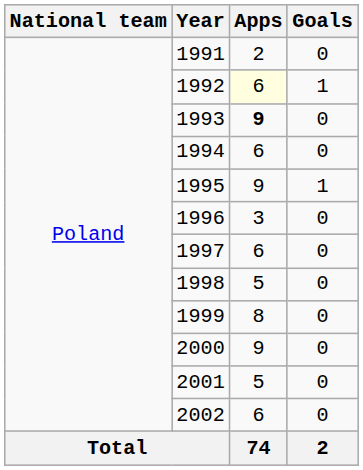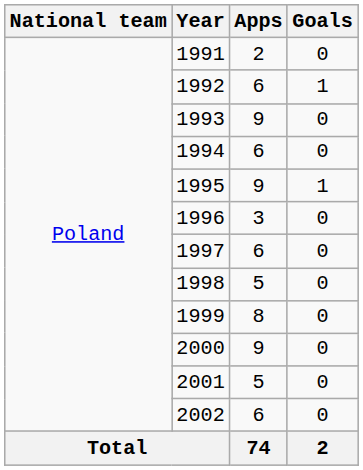(259, 87) lightyellow background -> (259, 87) no background
(259, 120) bold -> (259, 120) normal
